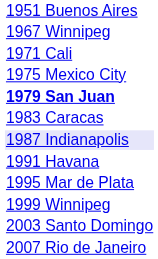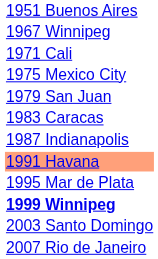(60, 97) bold -> (59, 97) normal
(67, 140) lavender background -> (67, 140) no background
(53, 161) no background -> (53, 161) lightsalmon background
(58, 204) normal -> (61, 204) bold
